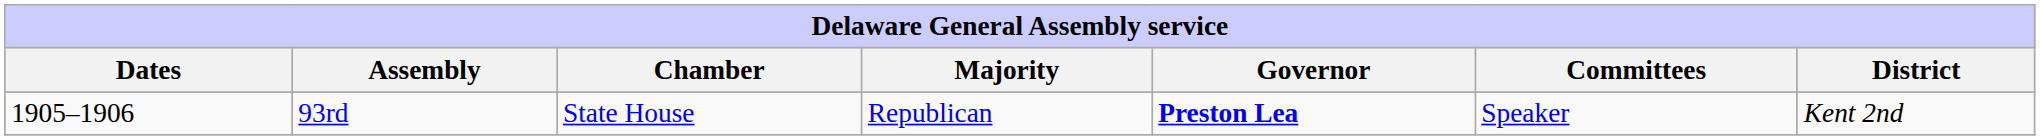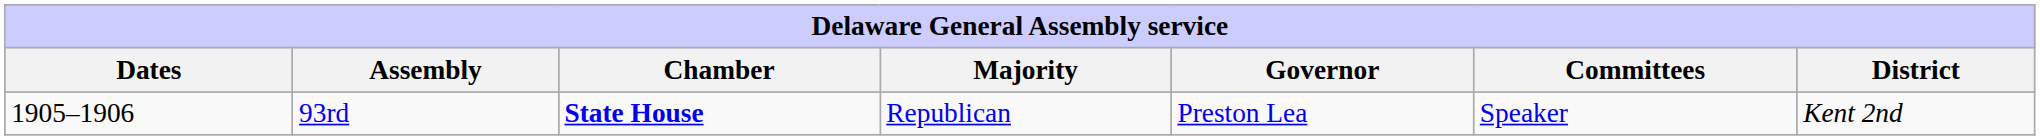(629, 112) normal -> (634, 112) bold
(1228, 112) bold -> (1242, 112) normal
